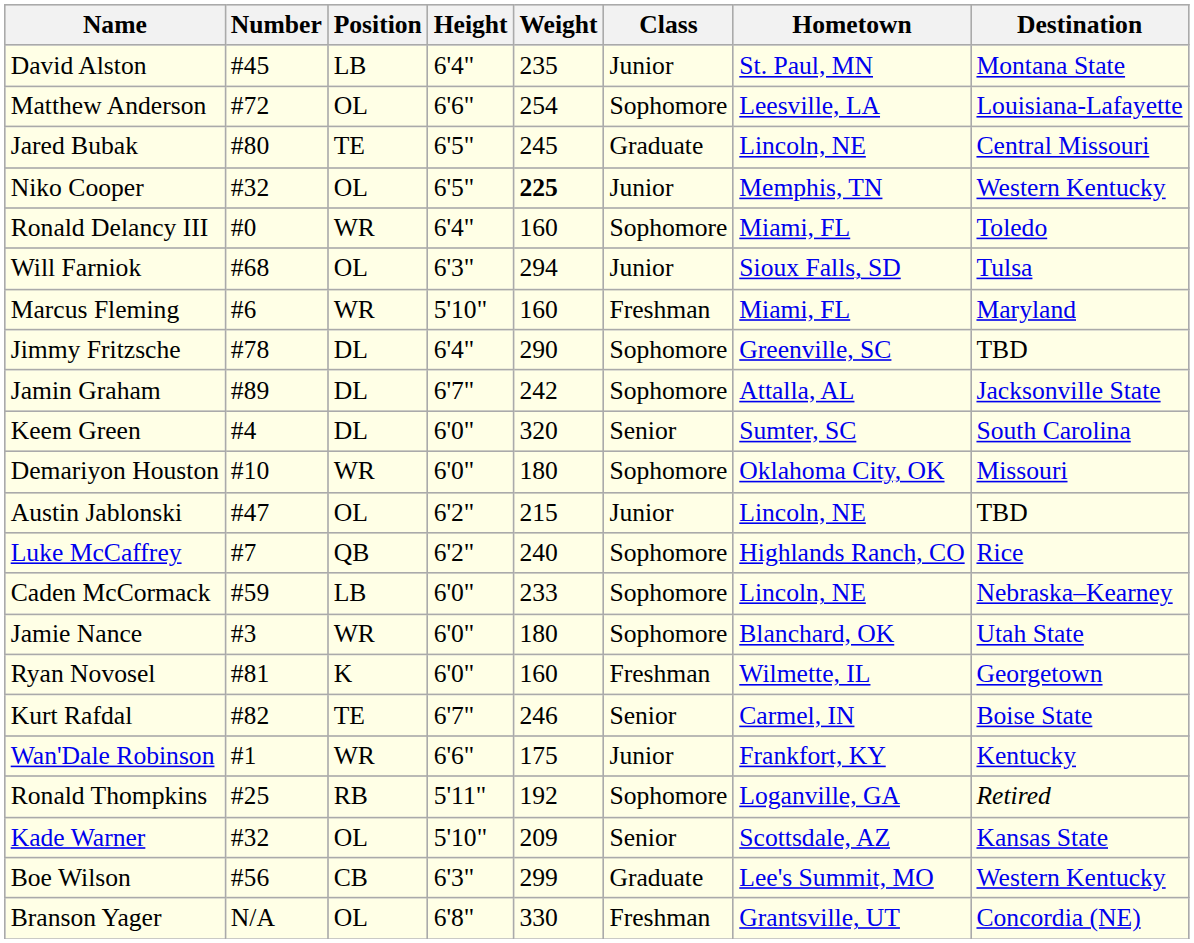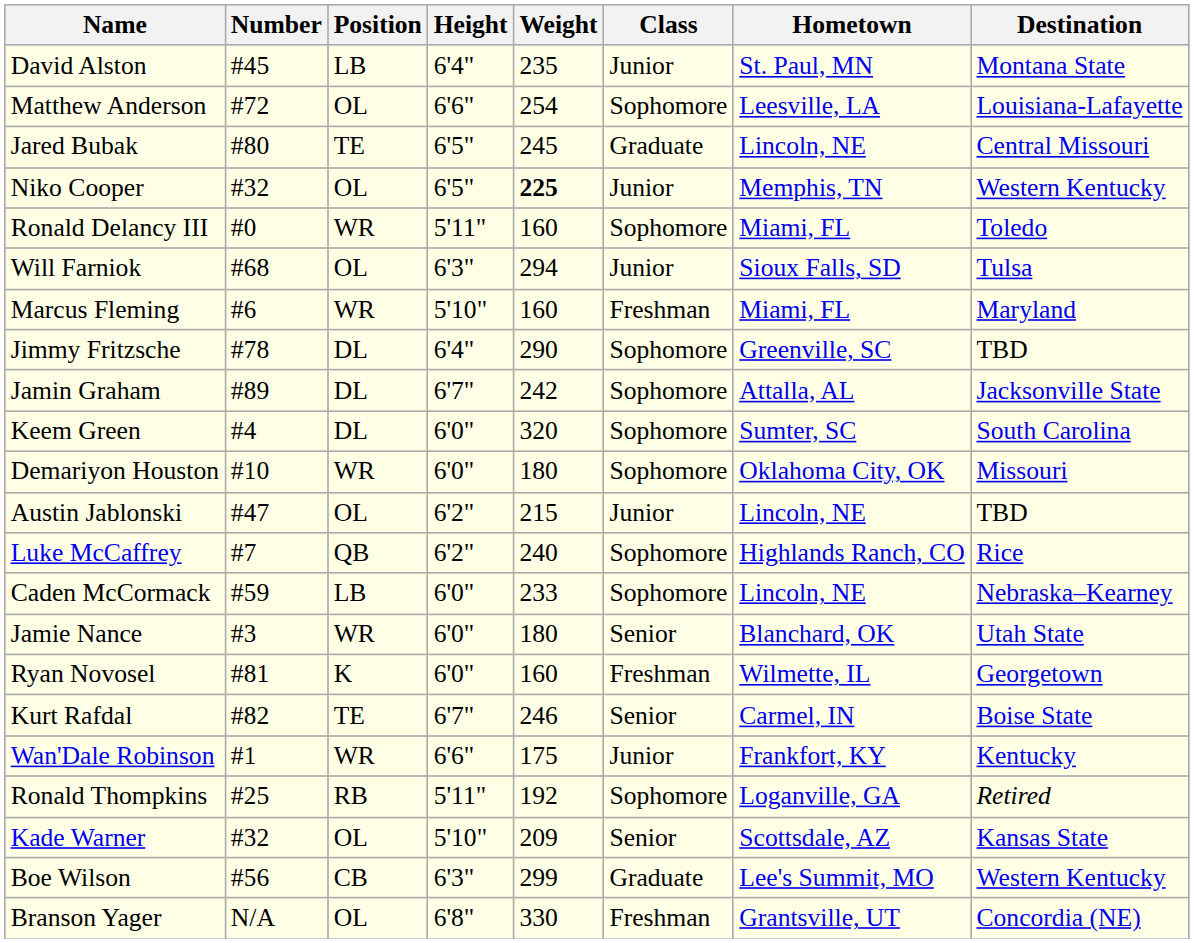(454, 227) 6'4" -> (460, 227) 5'11"
(643, 430) Senior -> (668, 430) Sophomore
(668, 633) Sophomore -> (643, 633) Senior
